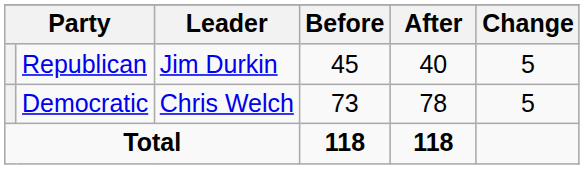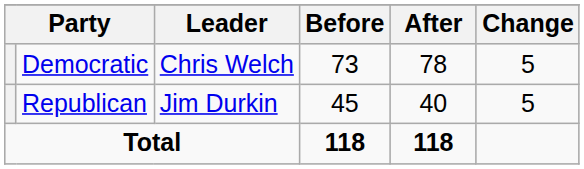rows swapped: (85, 103) <-> (84, 63)
